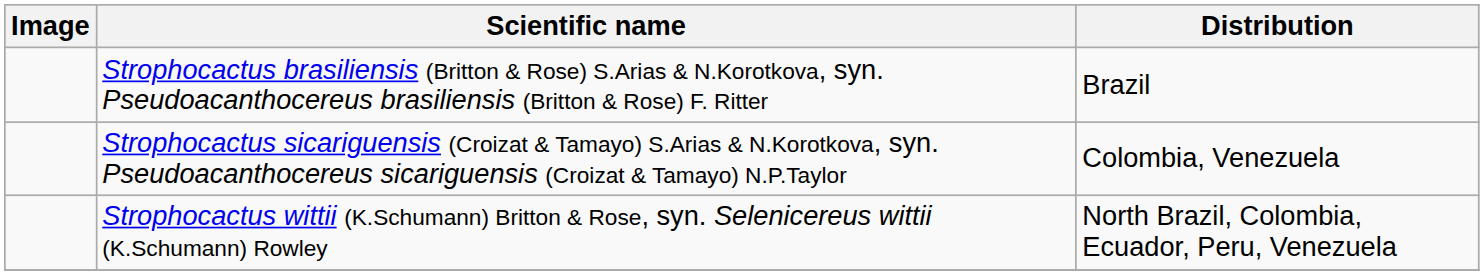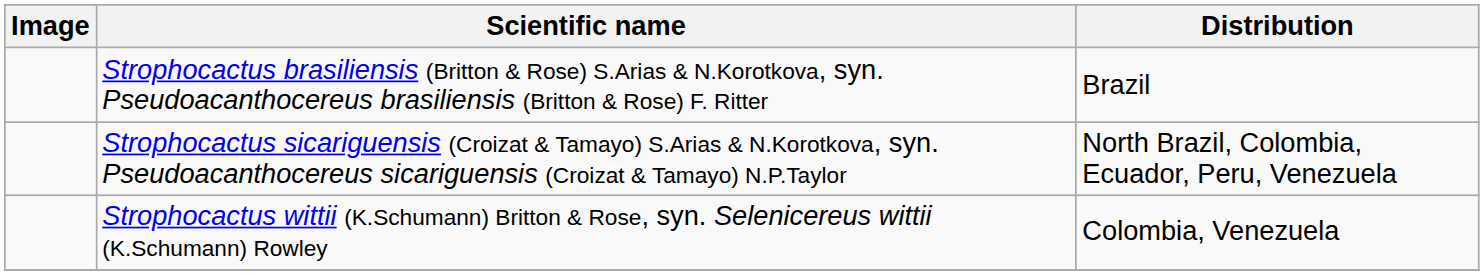(1211, 158) Colombia, Venezuela -> (1240, 158) North Brazil, Colombia, Ecuador, Peru, Venezuela
(1240, 231) North Brazil, Colombia, Ecuador, Peru, Venezuela -> (1211, 231) Colombia, Venezuela
